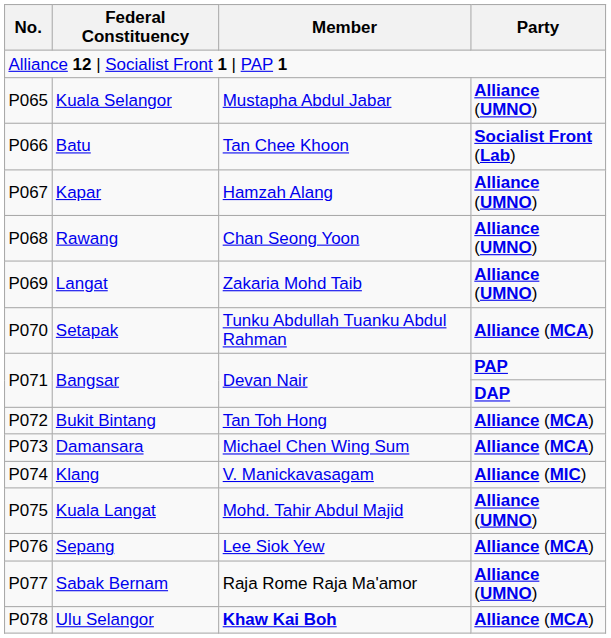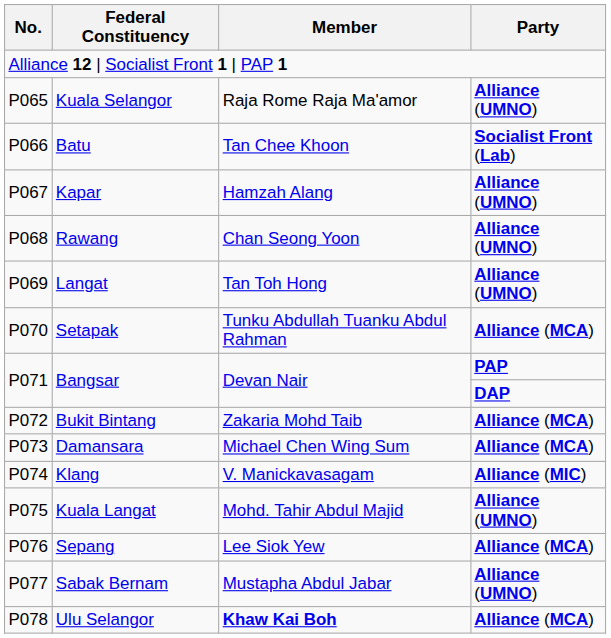(307, 100) Mustapha Abdul Jabar -> (320, 100) Raja Rome Raja Ma'amor
(292, 284) Zakaria Mohd Taib -> (275, 284) Tan Toh Hong
(275, 420) Tan Toh Hong -> (292, 420) Zakaria Mohd Taib
(320, 583) Raja Rome Raja Ma'amor -> (307, 583) Mustapha Abdul Jabar
